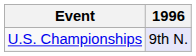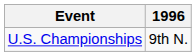(168, 39) lavender background -> (168, 39) no background
